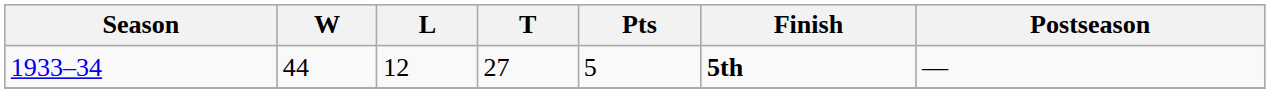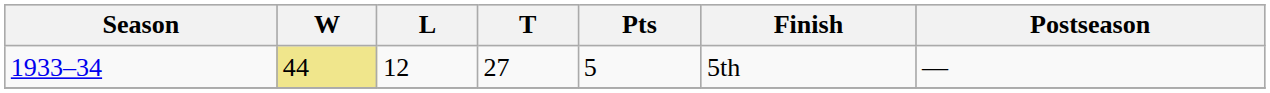(296, 66) no background -> (296, 66) khaki background
(725, 66) bold -> (724, 66) normal
